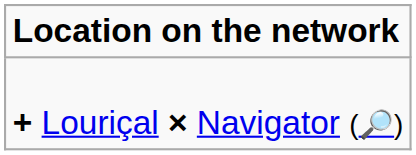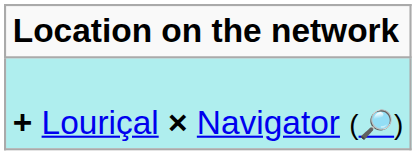(208, 121) no background -> (208, 121) paleturquoise background
